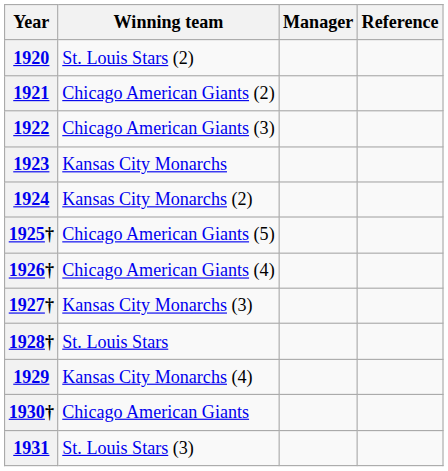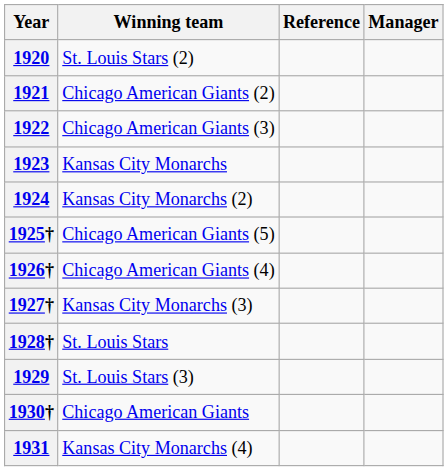columns swapped: (318, 22) <-> (400, 22)
(157, 376) Kansas City Monarchs (4) -> (128, 376) St. Louis Stars (3)
(128, 447) St. Louis Stars (3) -> (157, 447) Kansas City Monarchs (4)
